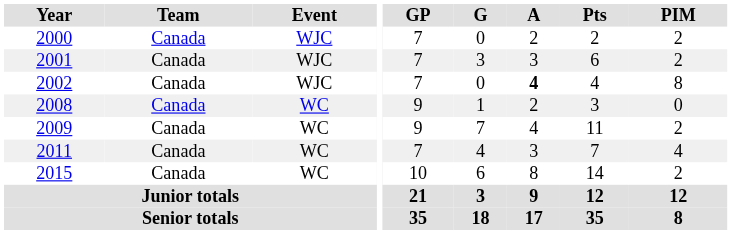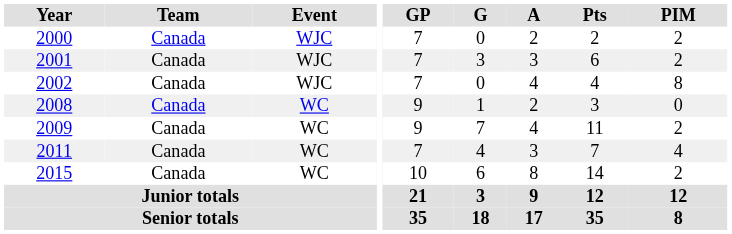(534, 83) bold -> (534, 83) normal
